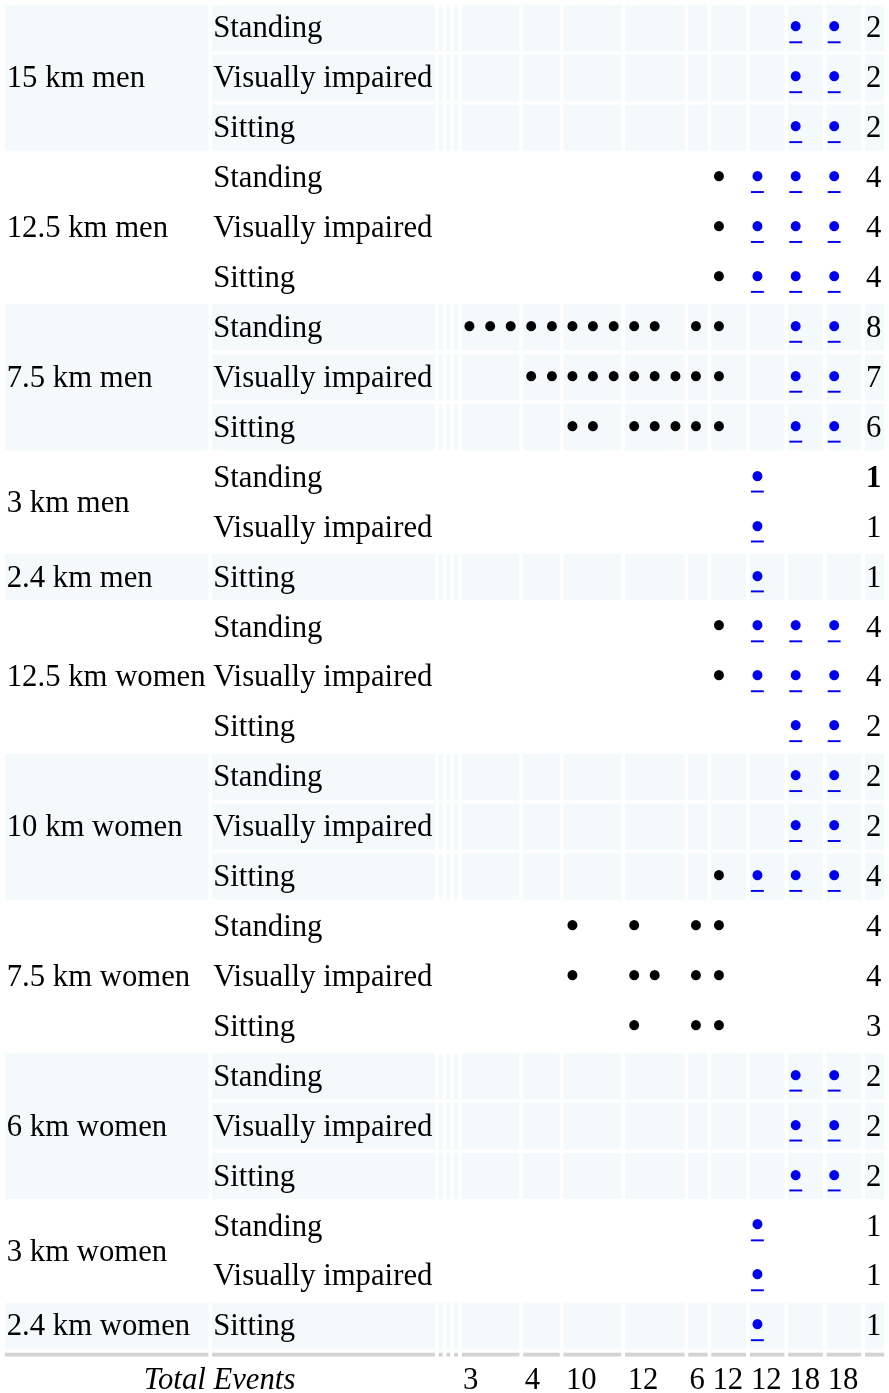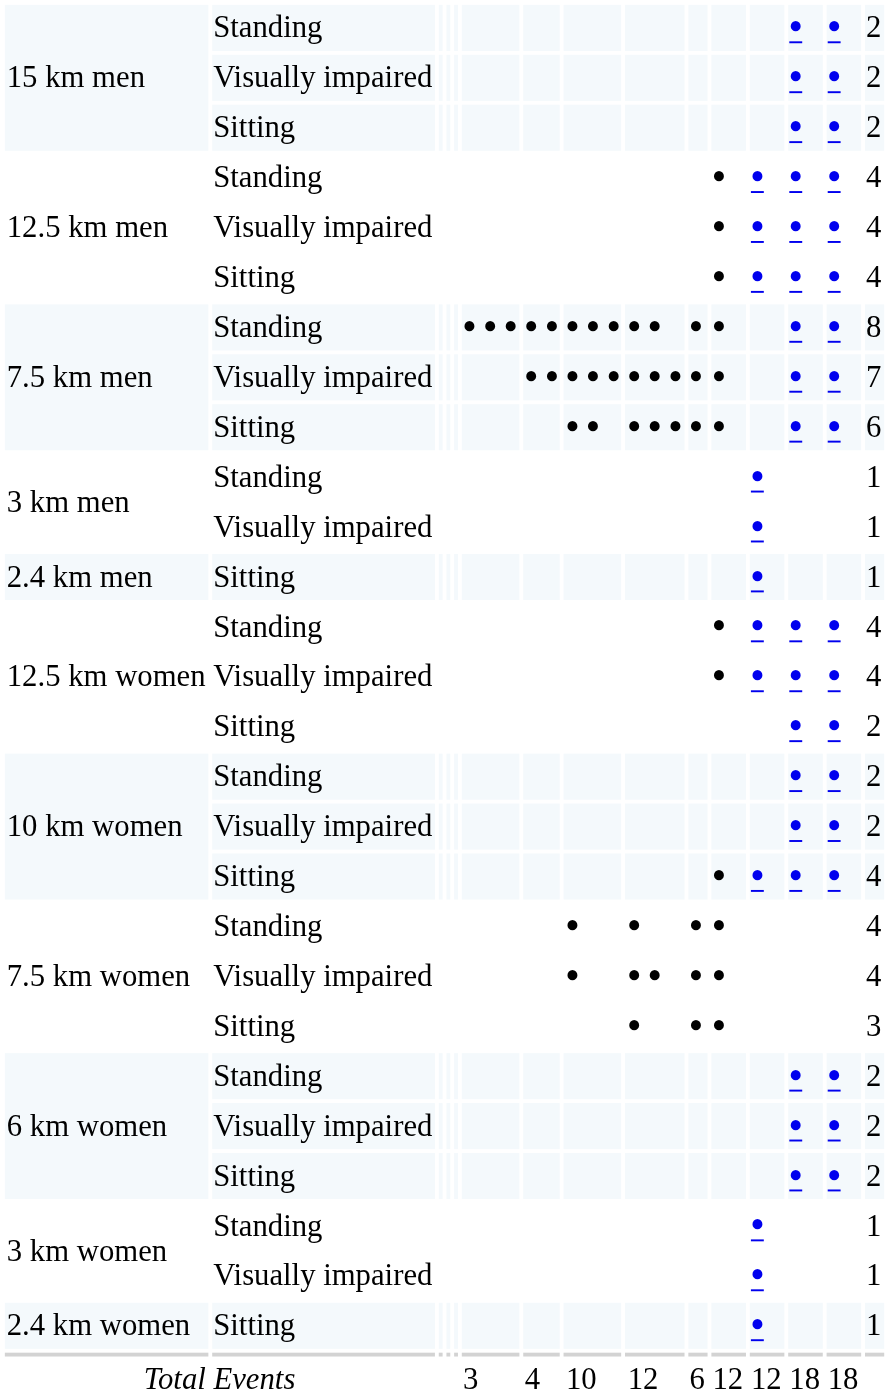(874, 476) bold -> (874, 476) normal
